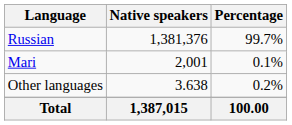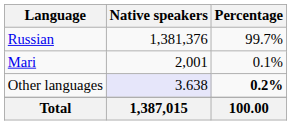(191, 85) no background -> (191, 85) lavender background
(268, 85) normal -> (267, 85) bold
